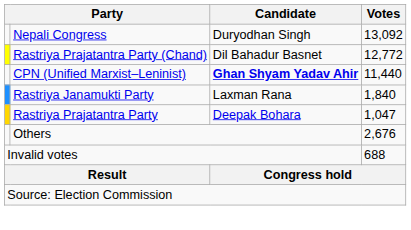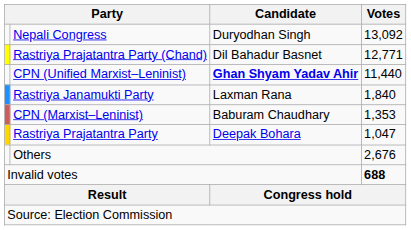(383, 54) 12,772 -> (383, 54) 12,771
+ row: (78, 114)
(375, 154) normal -> (375, 174) bold
